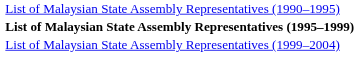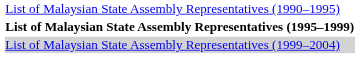(173, 45) no background -> (173, 45) lightgrey background
